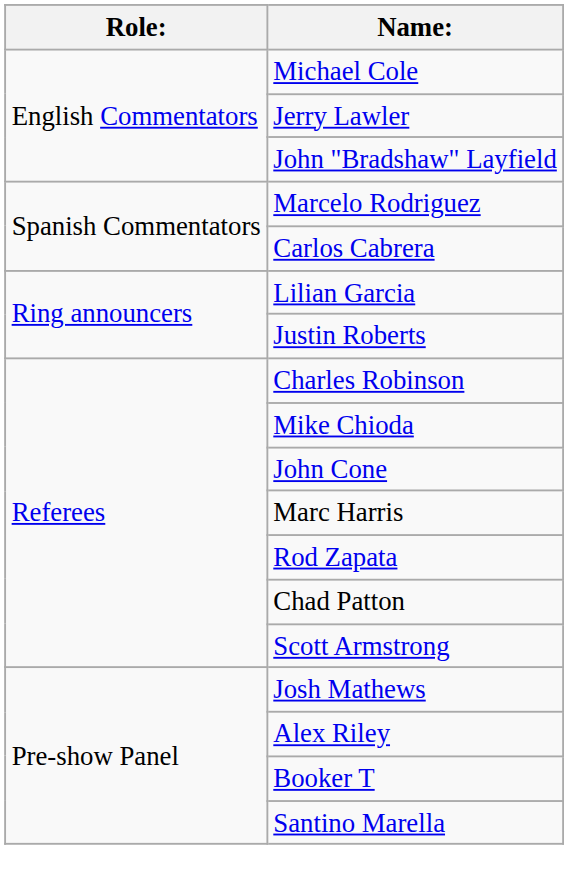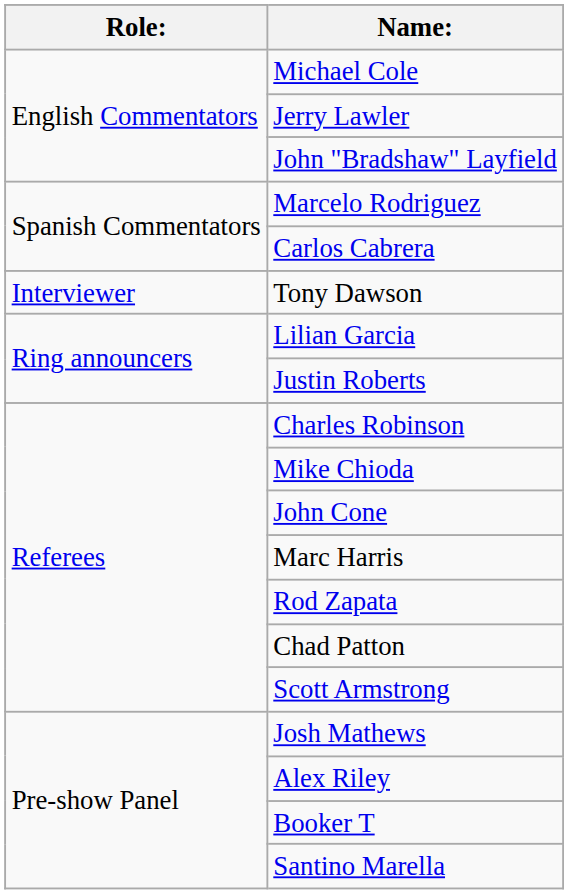+ row: (348, 292)
